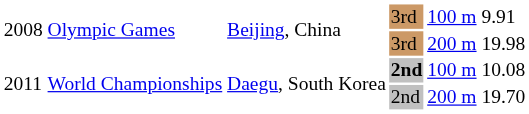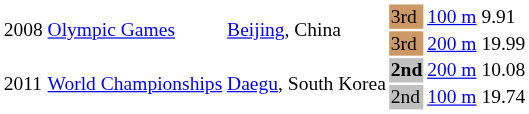(503, 43) 19.98 -> (503, 43) 19.99
(452, 70) 100 m -> (452, 70) 200 m
(452, 97) 200 m -> (452, 97) 100 m
(503, 97) 19.70 -> (503, 97) 19.74
